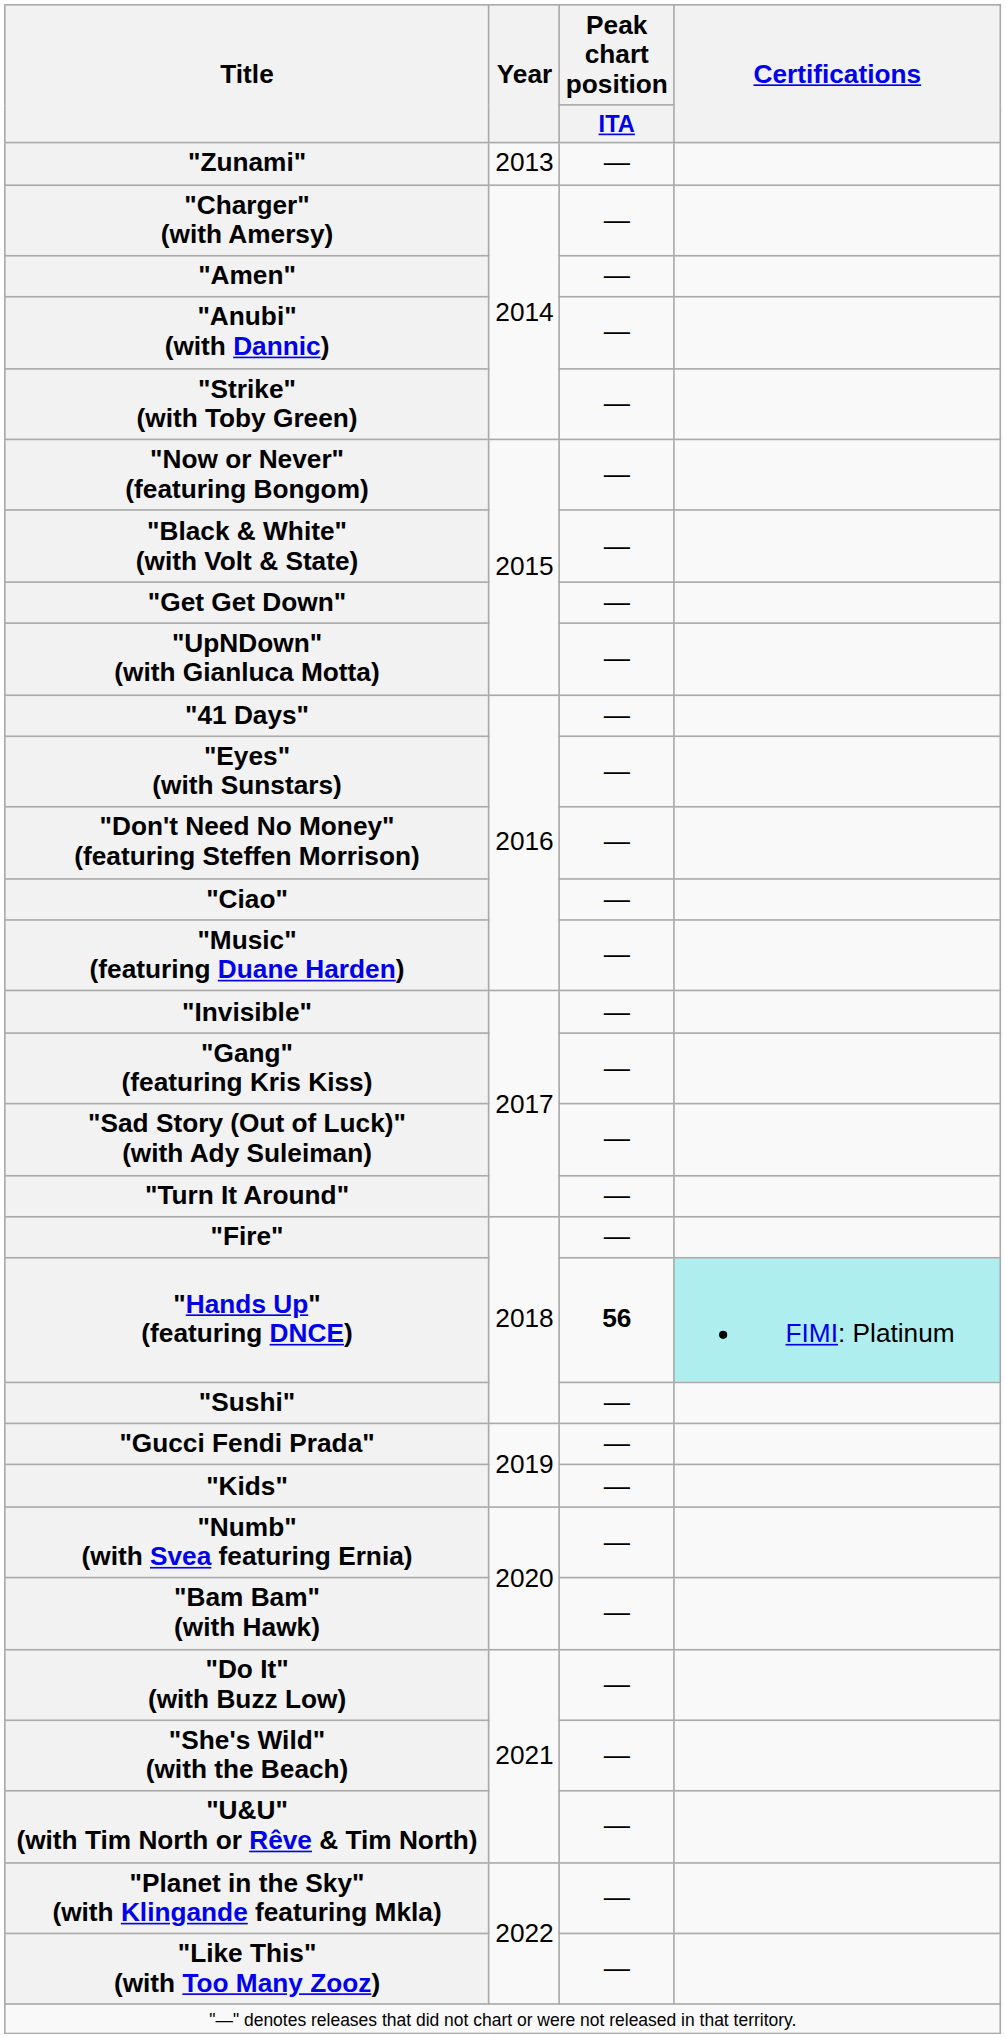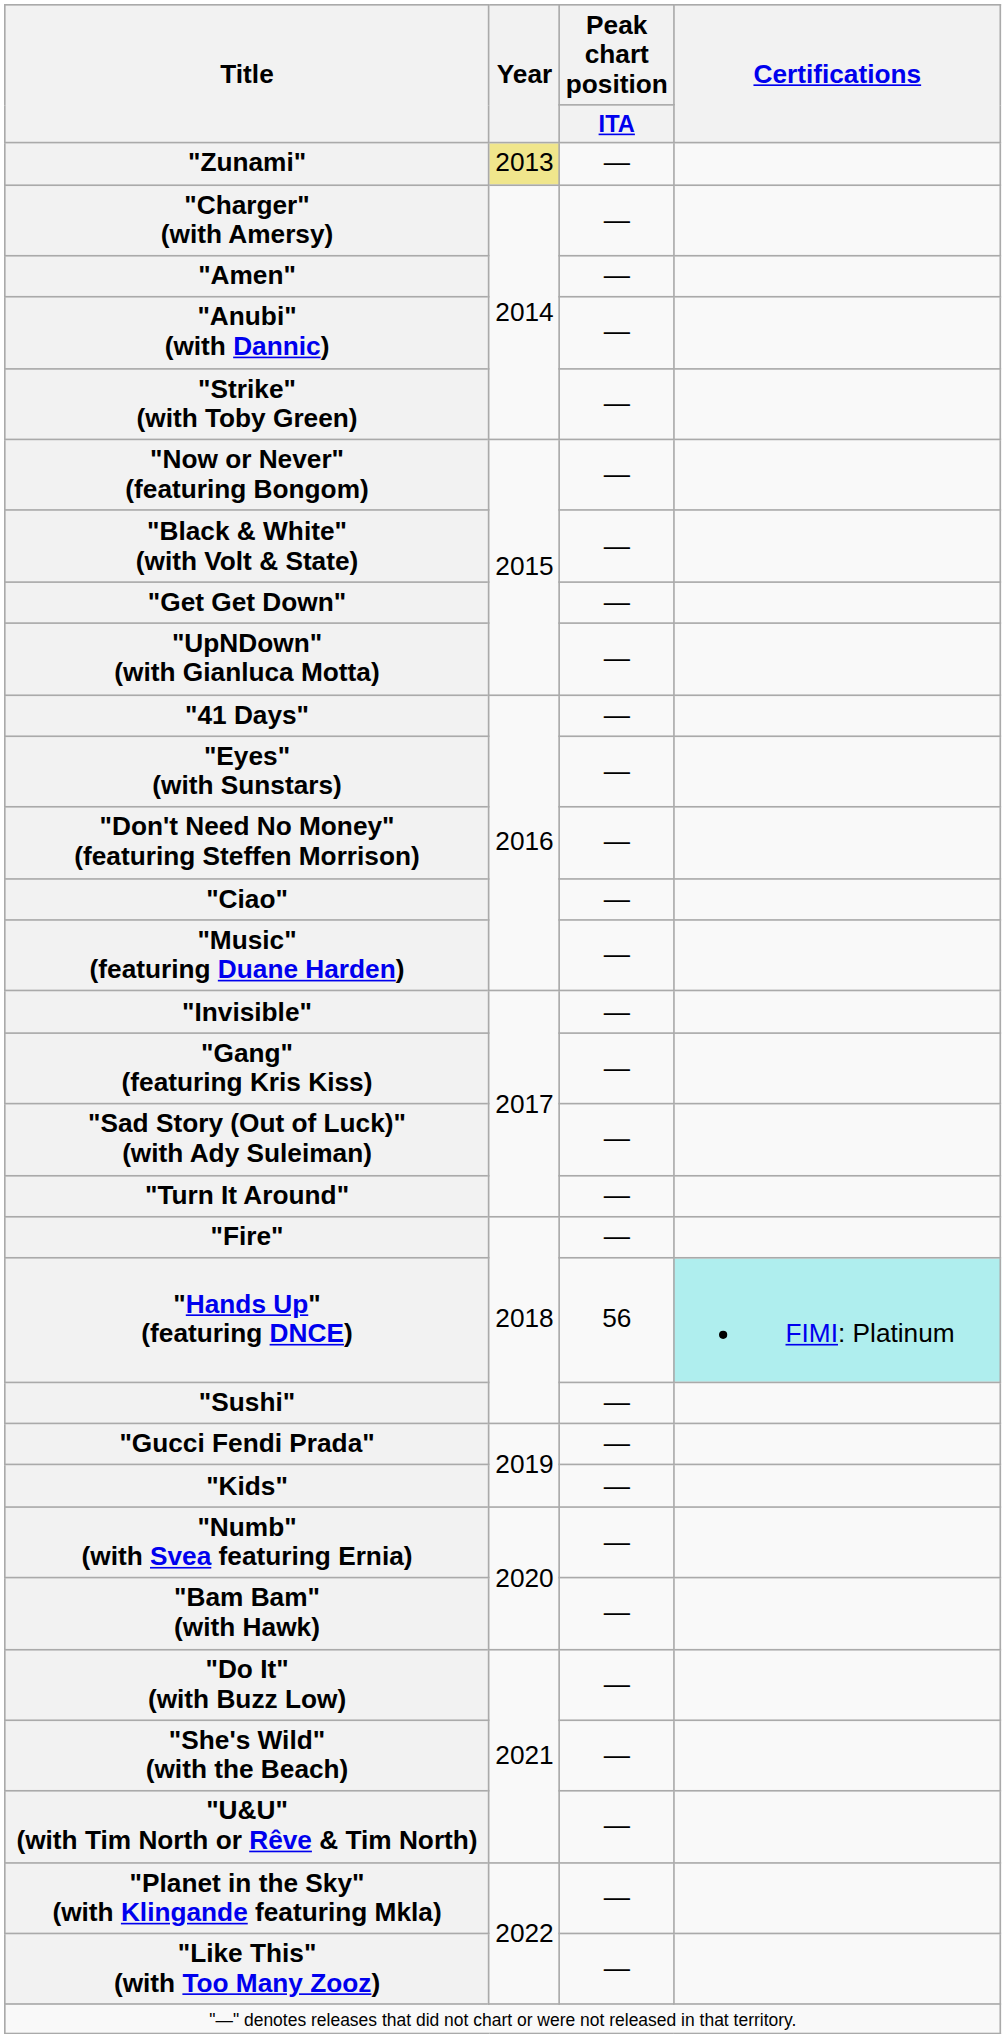(524, 163) no background -> (524, 163) khaki background
(617, 1319) bold -> (617, 1319) normal
